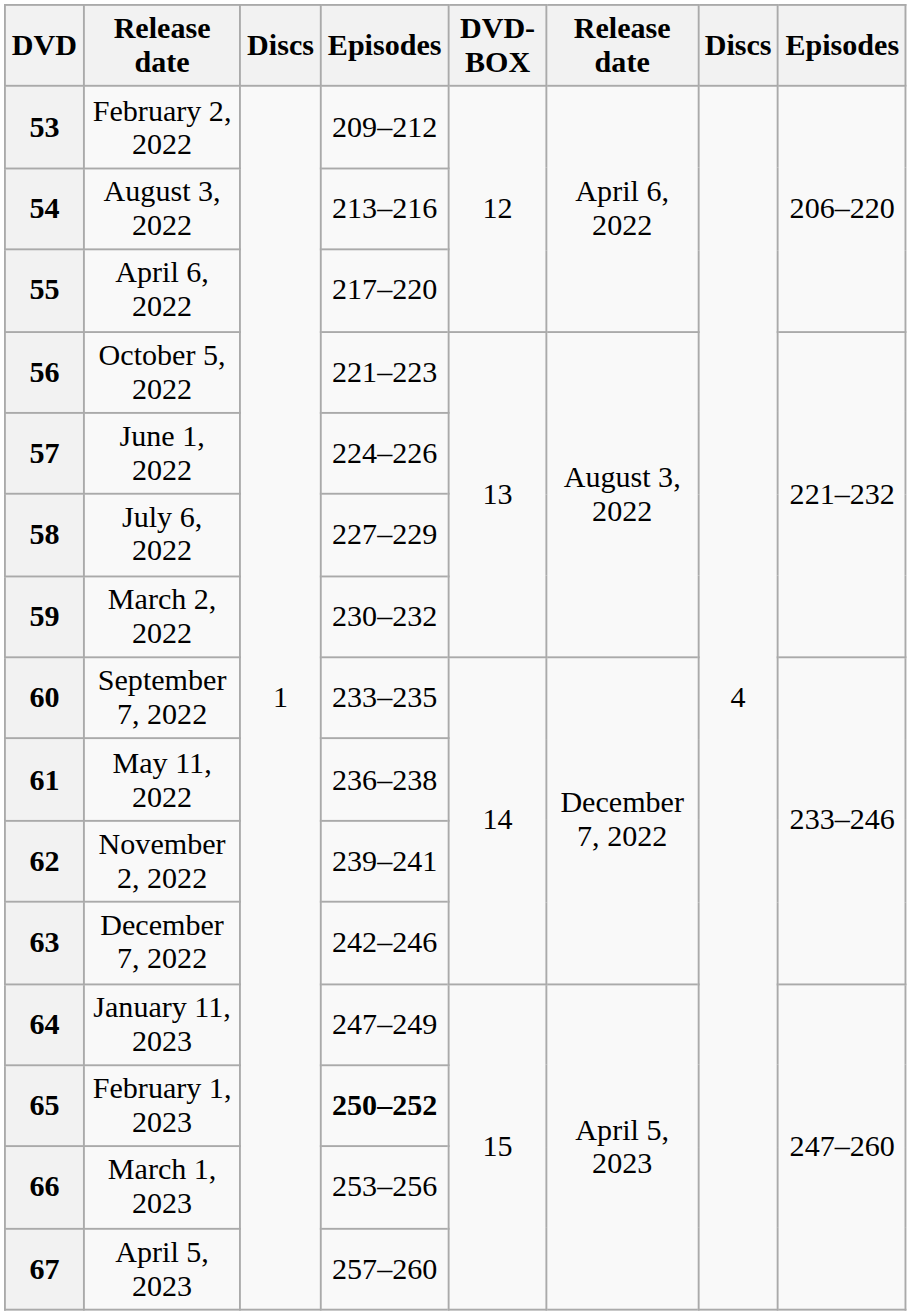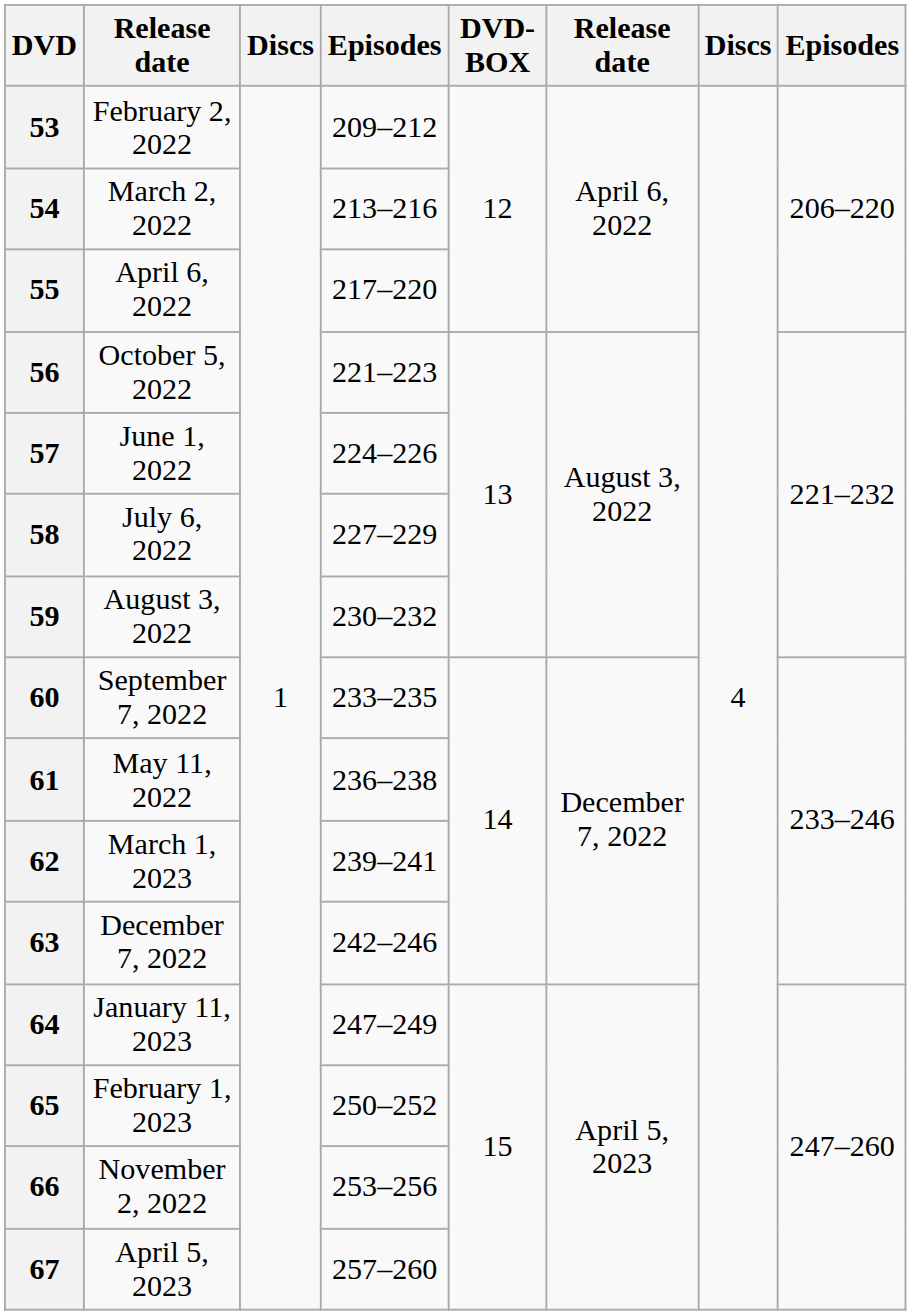(162, 208) August 3, 2022 -> (162, 208) March 2, 2022
(162, 616) March 2, 2022 -> (162, 616) August 3, 2022
(162, 860) November 2, 2022 -> (162, 860) March 1, 2023
(385, 1105) bold -> (385, 1105) normal
(162, 1186) March 1, 2023 -> (162, 1186) November 2, 2022
